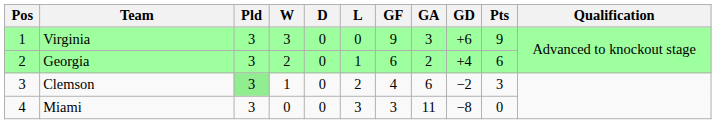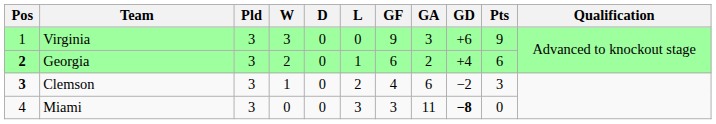(22, 61) normal -> (22, 61) bold
(22, 84) normal -> (22, 84) bold
(251, 84) lightgreen background -> (251, 84) no background
(464, 107) normal -> (464, 107) bold
